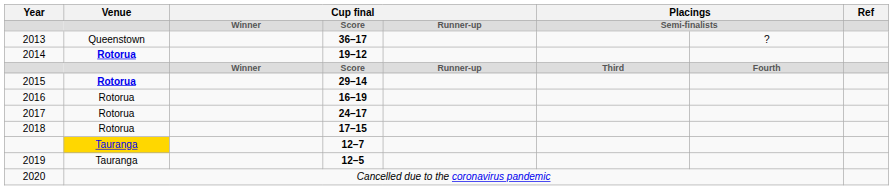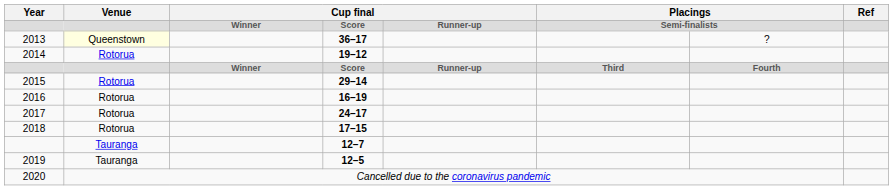(116, 39) no background -> (116, 39) lightyellow background
(116, 55) bold -> (116, 55) normal
(116, 81) bold -> (116, 81) normal
(116, 145) gold background -> (116, 145) no background
